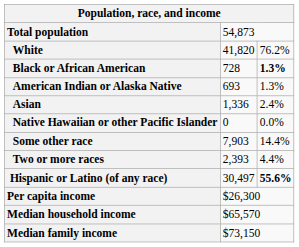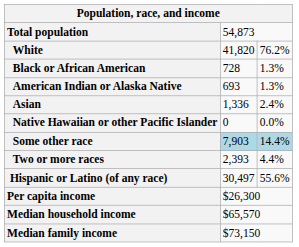(273, 68) bold -> (272, 68) normal
(236, 141) no background -> (236, 141) lightblue background
(275, 141) no background -> (275, 141) lightblue background
(276, 178) bold -> (275, 178) normal
